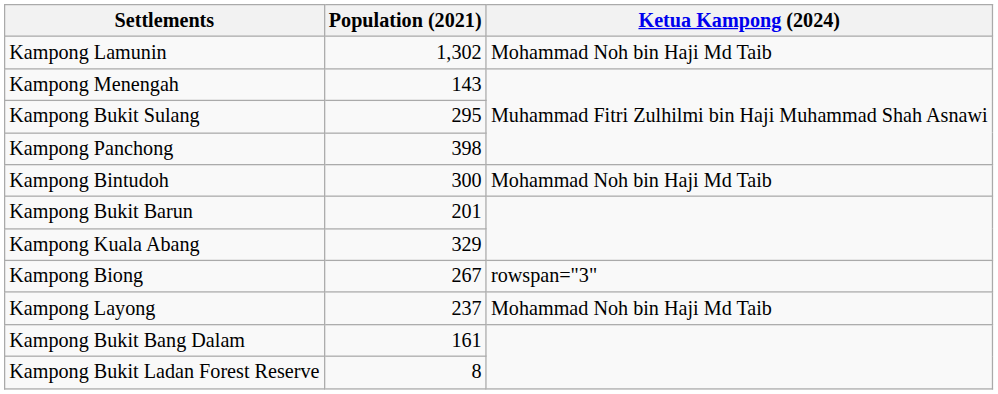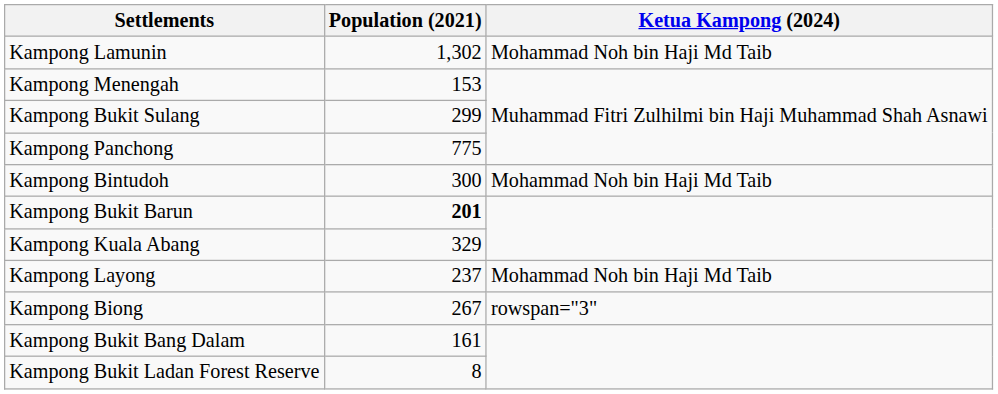(467, 84) 143 -> (467, 84) 153
(467, 116) 295 -> (467, 116) 299
(467, 148) 398 -> (467, 148) 775
(467, 212) normal -> (467, 212) bold
rows swapped: (82, 308) <-> (76, 276)
